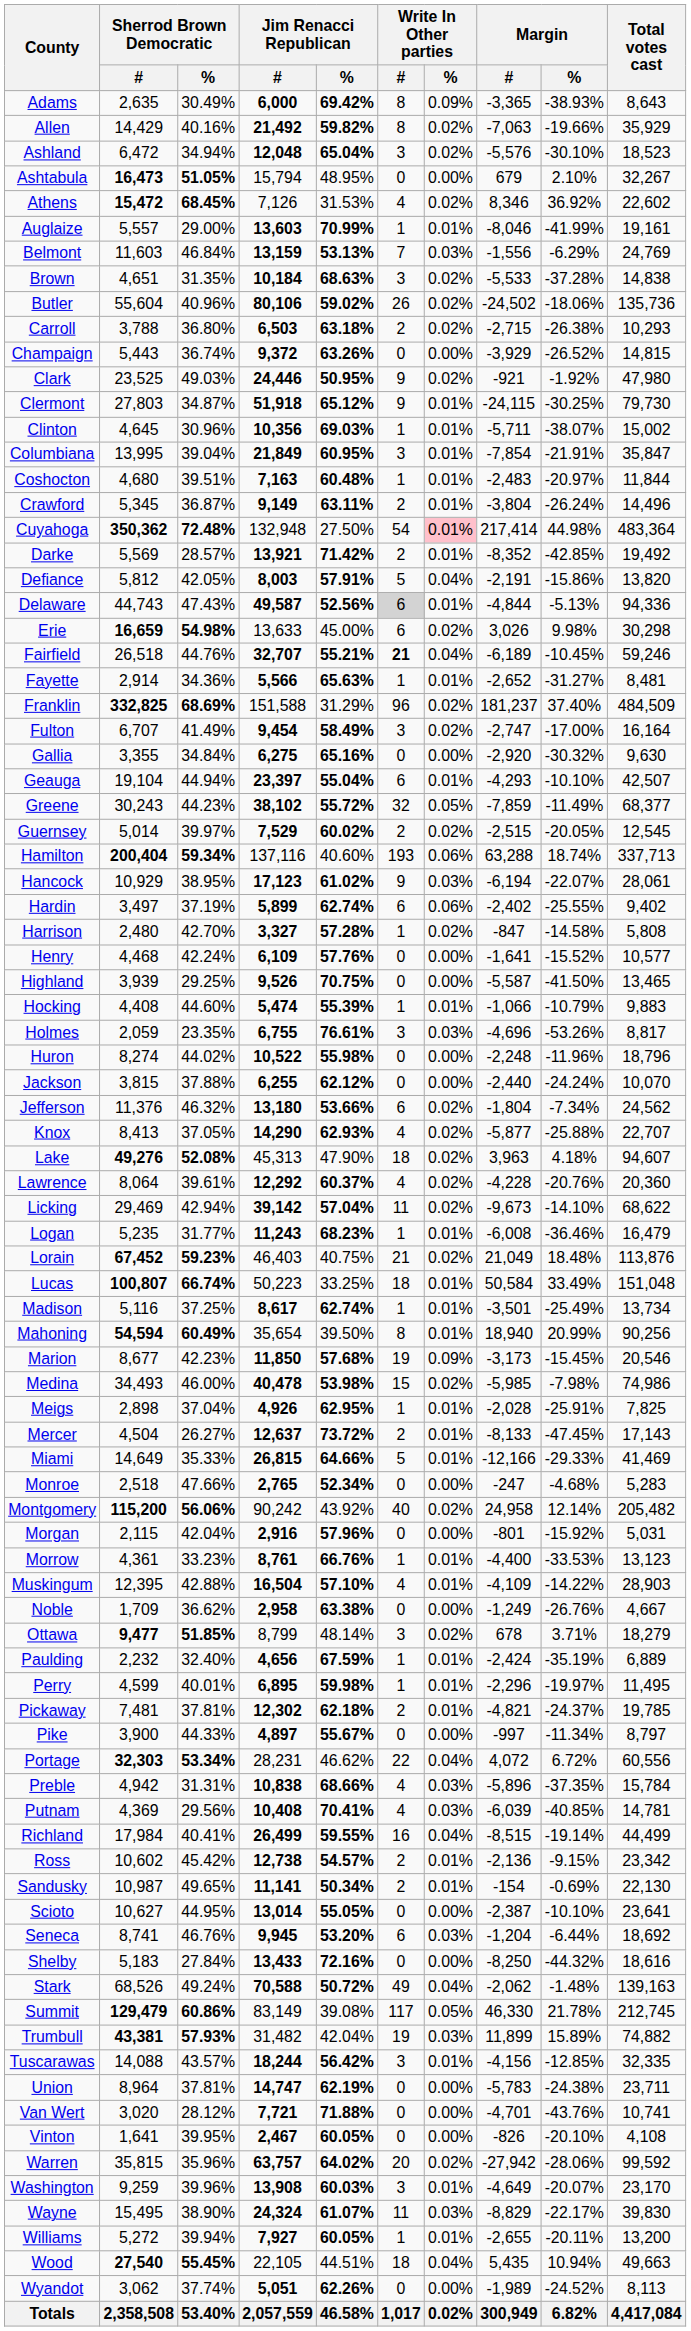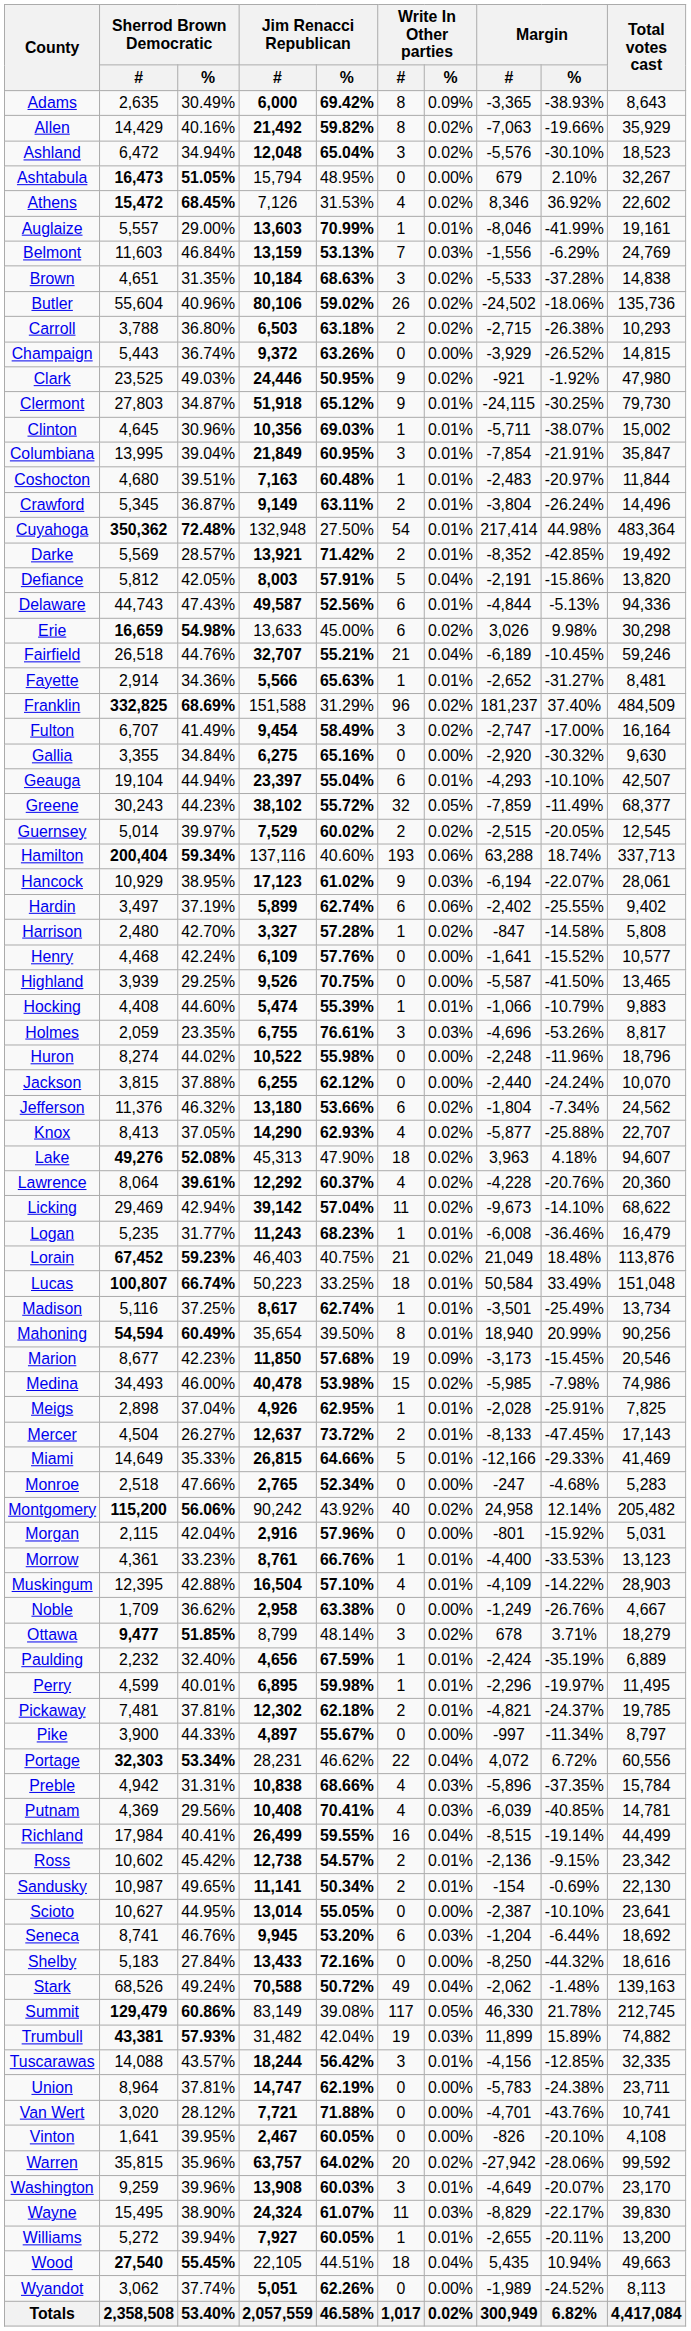(450, 530) pink background -> (450, 530) no background
(401, 605) lightgrey background -> (401, 605) no background
(401, 655) bold -> (401, 655) normal
(208, 1183) normal -> (208, 1183) bold
